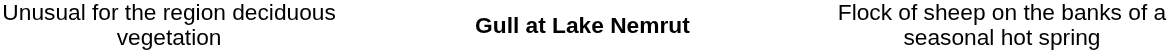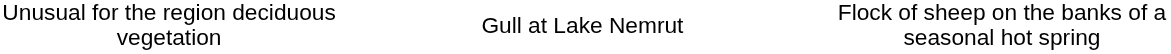(582, 25) bold -> (582, 25) normal
